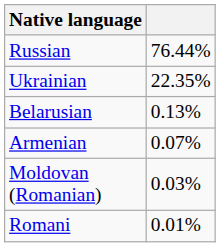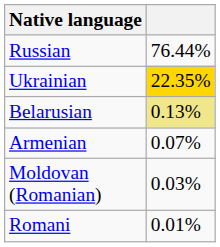(181, 81) no background -> (181, 81) gold background
(176, 111) no background -> (176, 111) khaki background
